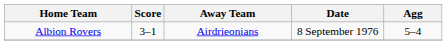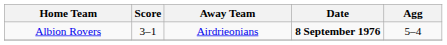(338, 31) normal -> (338, 31) bold
